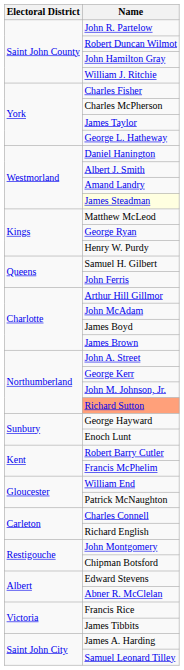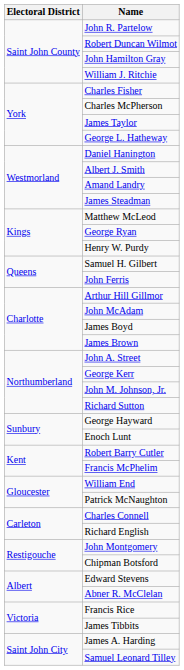(117, 201) lightyellow background -> (117, 201) no background
(114, 405) lightsalmon background -> (114, 405) no background
